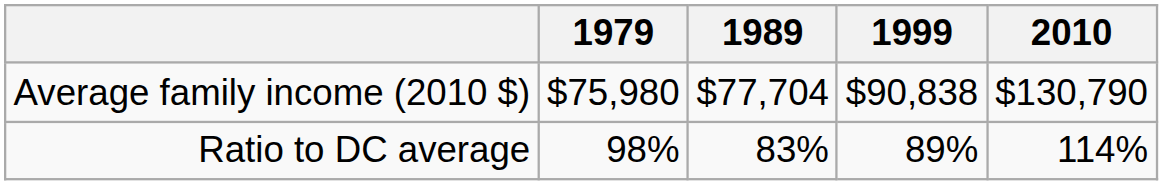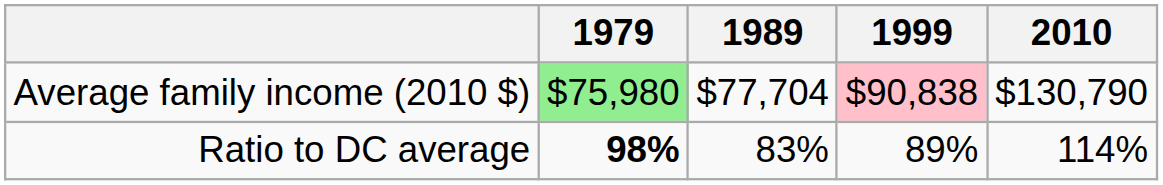(613, 91) no background -> (613, 91) lightgreen background
(912, 91) no background -> (912, 91) pink background
(643, 149) normal -> (643, 149) bold
